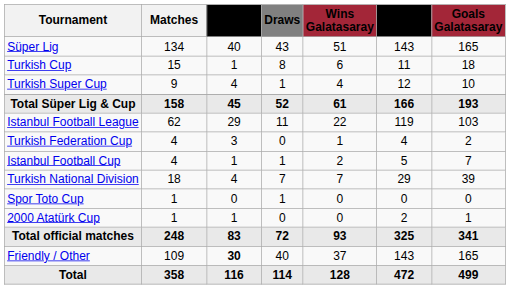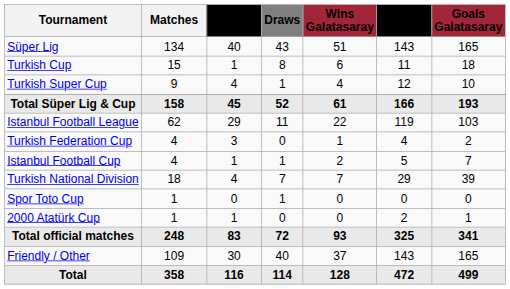(234, 255) bold -> (234, 255) normal
